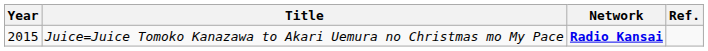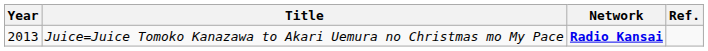(23, 36) 2015 -> (23, 36) 2013
